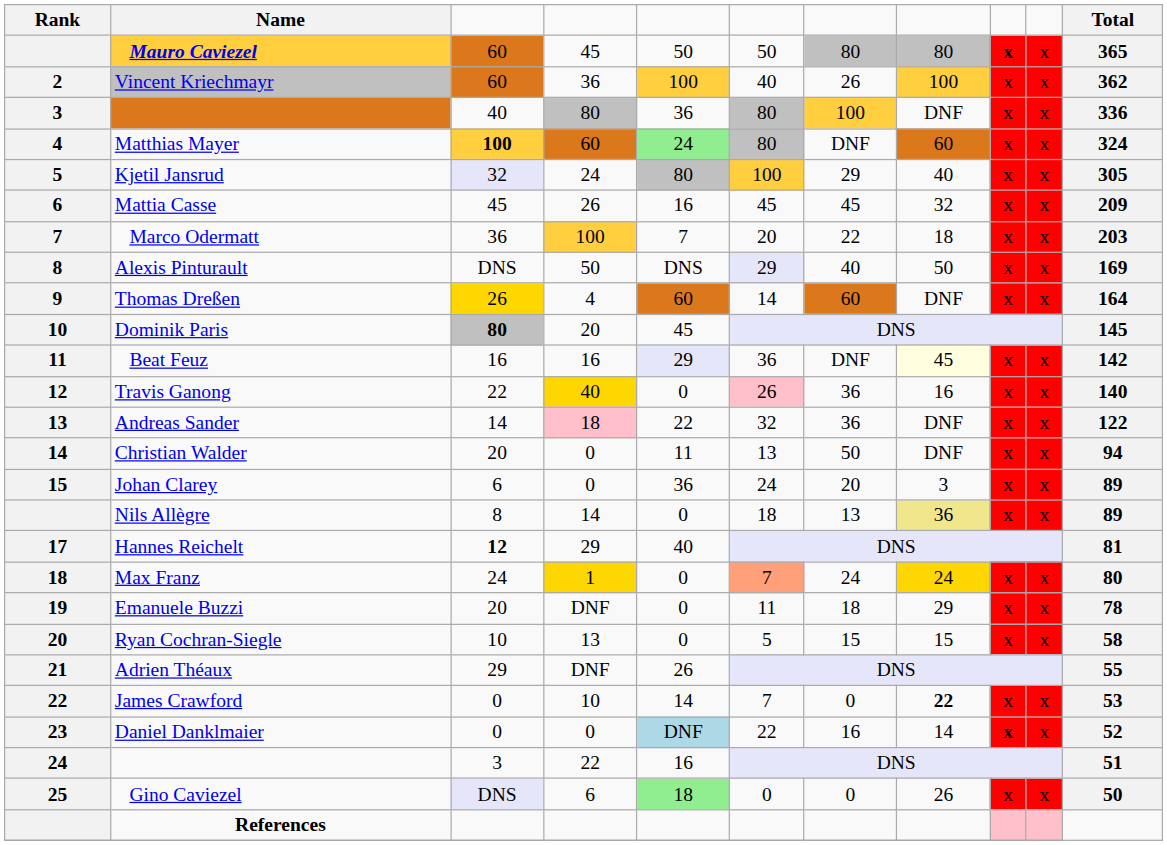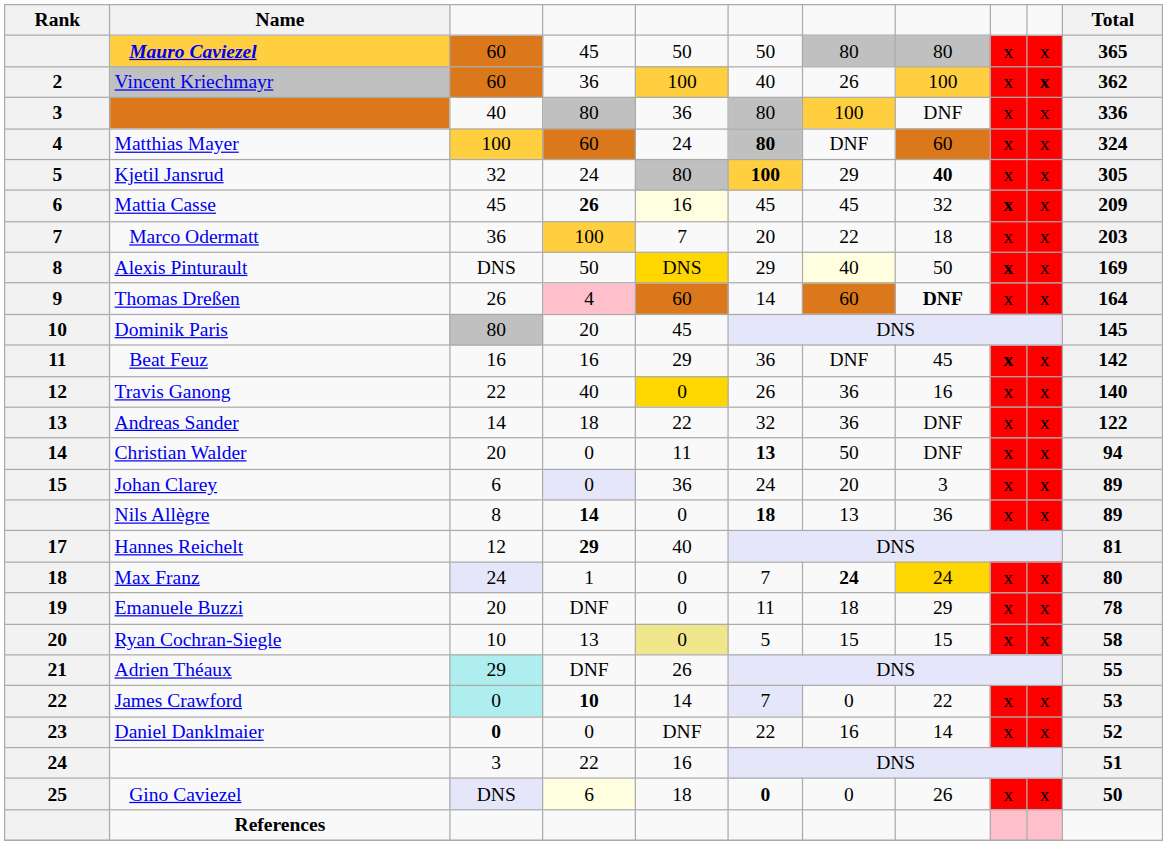(1008, 50) bold -> (1008, 50) normal
(1044, 81) normal -> (1045, 81) bold
(497, 143) bold -> (496, 143) normal
(683, 143) lightgreen background -> (682, 143) no background
(767, 143) normal -> (765, 143) bold
(497, 174) lavender background -> (496, 174) no background
(767, 174) normal -> (765, 174) bold
(943, 174) normal -> (943, 174) bold
(590, 205) normal -> (589, 205) bold
(683, 205) no background -> (682, 205) lightyellow background
(1008, 205) normal -> (1008, 205) bold
(683, 267) no background -> (682, 267) gold background
(767, 267) lavender background -> (765, 267) no background
(850, 267) no background -> (849, 267) lightyellow background
(1008, 267) normal -> (1008, 267) bold
(497, 298) gold background -> (496, 298) no background
(590, 298) no background -> (589, 298) pink background
(943, 298) normal -> (943, 298) bold
(497, 329) bold -> (496, 329) normal
(683, 360) lavender background -> (682, 360) no background
(943, 360) lightyellow background -> (943, 360) no background
(1008, 360) normal -> (1008, 360) bold
(590, 391) gold background -> (589, 391) no background
(683, 391) no background -> (682, 391) gold background
(767, 391) pink background -> (765, 391) no background
(590, 422) pink background -> (589, 422) no background
(767, 453) normal -> (765, 453) bold
(590, 484) no background -> (589, 484) lavender background
(590, 515) normal -> (589, 515) bold
(767, 515) normal -> (765, 515) bold
(943, 515) khaki background -> (943, 515) no background
(497, 546) bold -> (496, 546) normal
(590, 546) normal -> (589, 546) bold
(497, 577) no background -> (496, 577) lavender background
(590, 577) gold background -> (589, 577) no background
(767, 577) lightsalmon background -> (765, 577) no background
(850, 577) normal -> (849, 577) bold
(683, 639) no background -> (682, 639) khaki background
(497, 670) no background -> (496, 670) paleturquoise background
(497, 701) no background -> (496, 701) paleturquoise background
(590, 701) normal -> (589, 701) bold
(767, 701) no background -> (765, 701) lavender background
(943, 701) bold -> (943, 701) normal
(497, 732) normal -> (496, 732) bold
(683, 732) lightblue background -> (682, 732) no background
(1008, 732) bold -> (1008, 732) normal
(590, 793) no background -> (589, 793) lightyellow background
(683, 793) lightgreen background -> (682, 793) no background
(767, 793) normal -> (765, 793) bold
